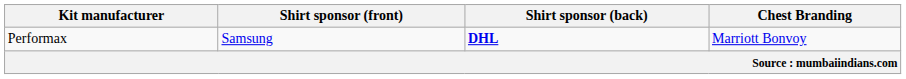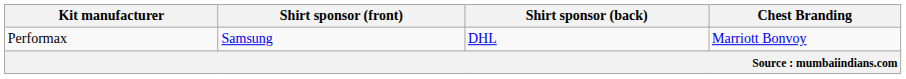(483, 38) bold -> (482, 38) normal
